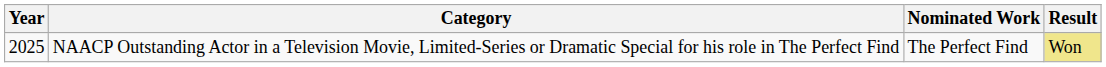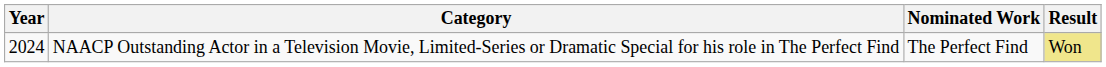(27, 47) 2025 -> (27, 47) 2024
